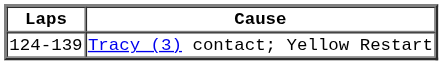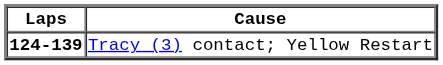(46, 45) normal -> (46, 45) bold
